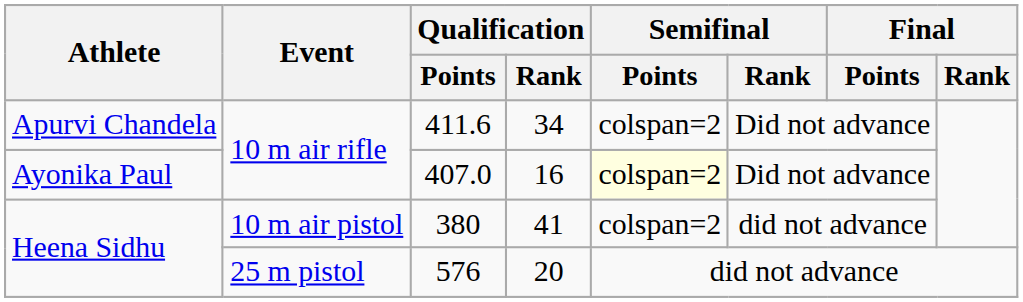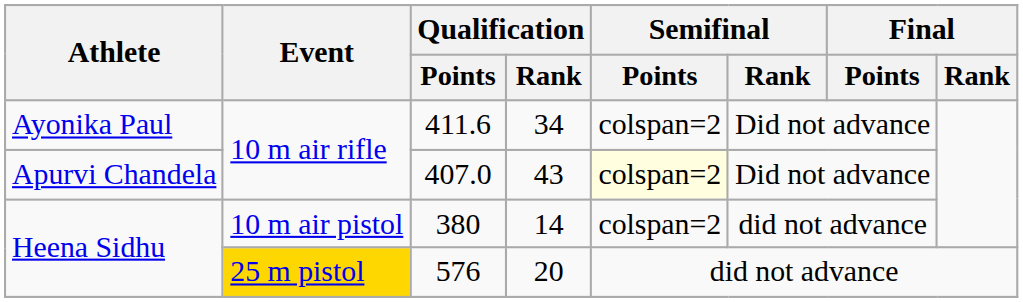(114, 125) Apurvi Chandela -> (92, 125) Ayonika Paul
(92, 174) Ayonika Paul -> (114, 174) Apurvi Chandela
(549, 174) 16 -> (549, 174) 43
(549, 223) 41 -> (549, 223) 14
(297, 272) no background -> (297, 272) gold background
